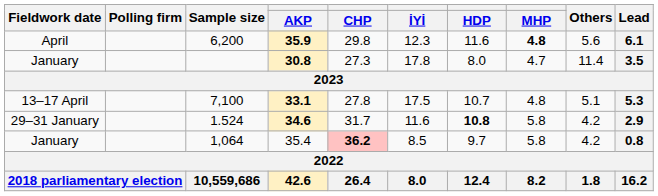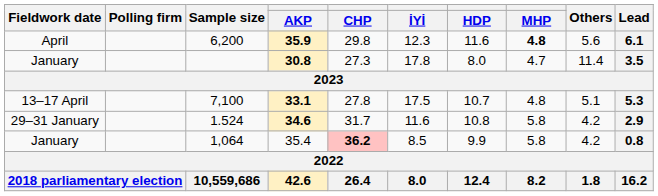(477, 120) bold -> (477, 120) normal
(477, 140) 9.7 -> (477, 140) 9.9
